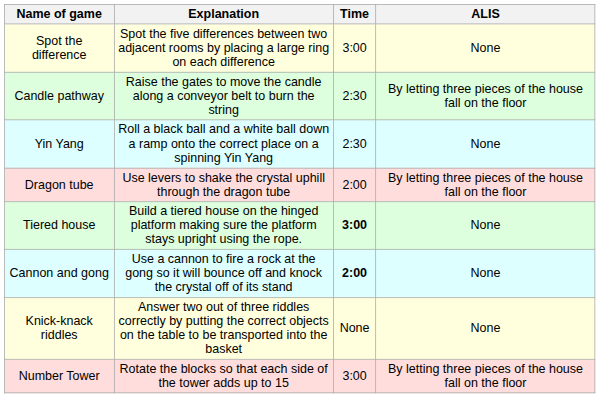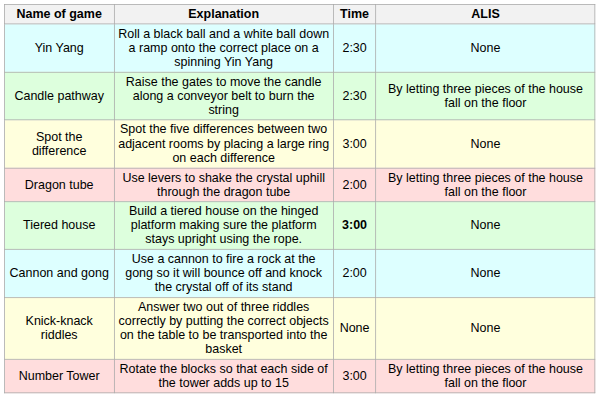rows swapped: (59, 48) <-> (59, 143)
(355, 273) bold -> (355, 273) normal
